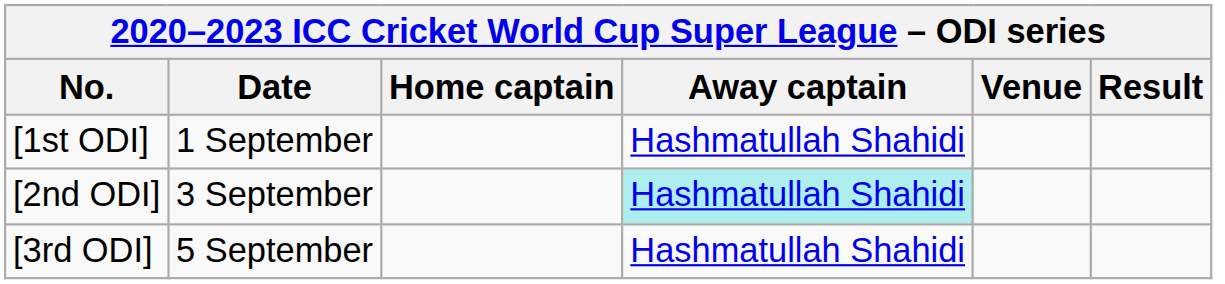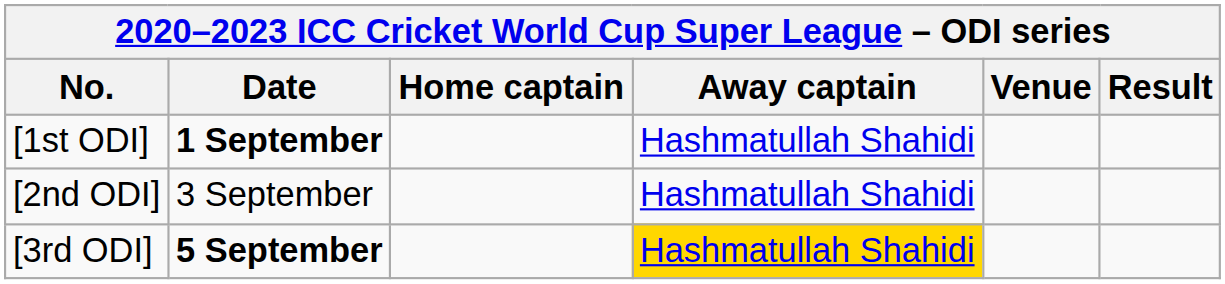(275, 140) normal -> (279, 140) bold
(798, 195) paleturquoise background -> (807, 195) no background
(275, 250) normal -> (279, 250) bold
(798, 250) no background -> (807, 250) gold background
